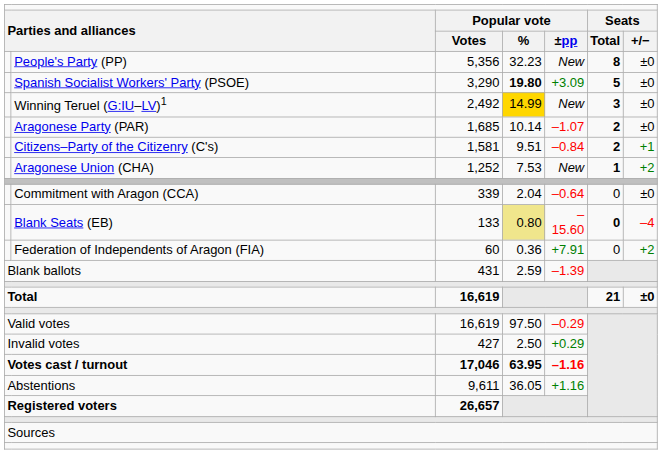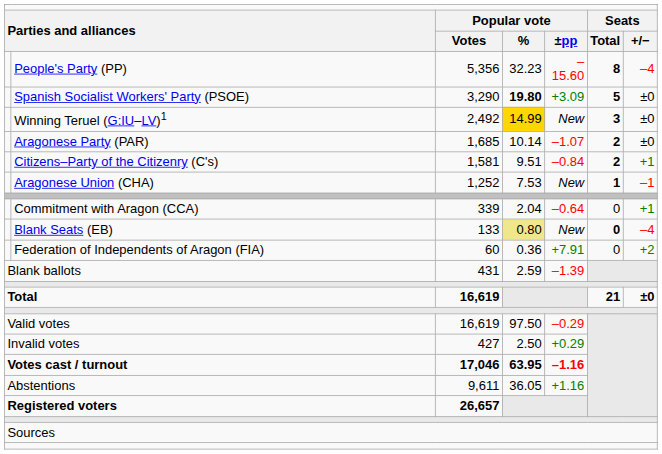(571, 61) New -> (568, 69) –15.60
(647, 61) ±0 -> (647, 69) –4
(647, 168) +2 -> (647, 182) –1
(647, 194) ±0 -> (647, 209) +1
(568, 222) –15.60 -> (571, 229) New
